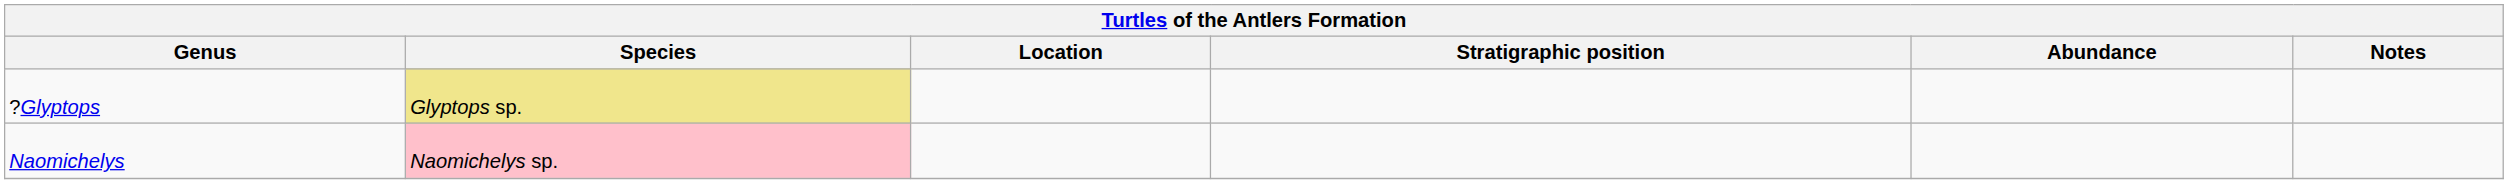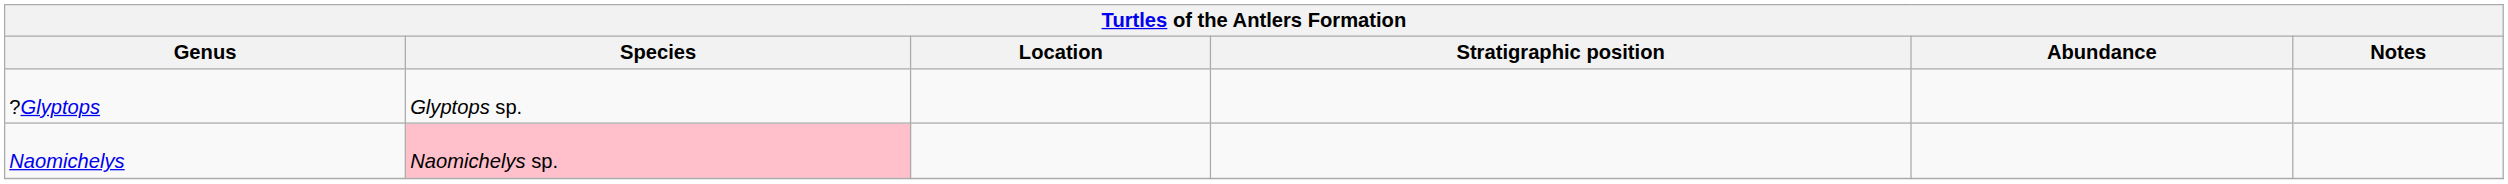(466, 107) khaki background -> (466, 107) no background
